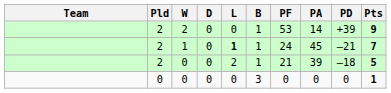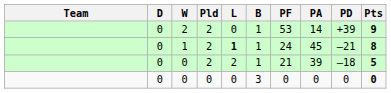columns swapped: (160, 13) <-> (209, 13)
(374, 46) 7 -> (374, 46) 8
(374, 80) 1 -> (374, 80) 0
